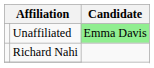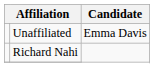(115, 33) lightgreen background -> (115, 33) no background
